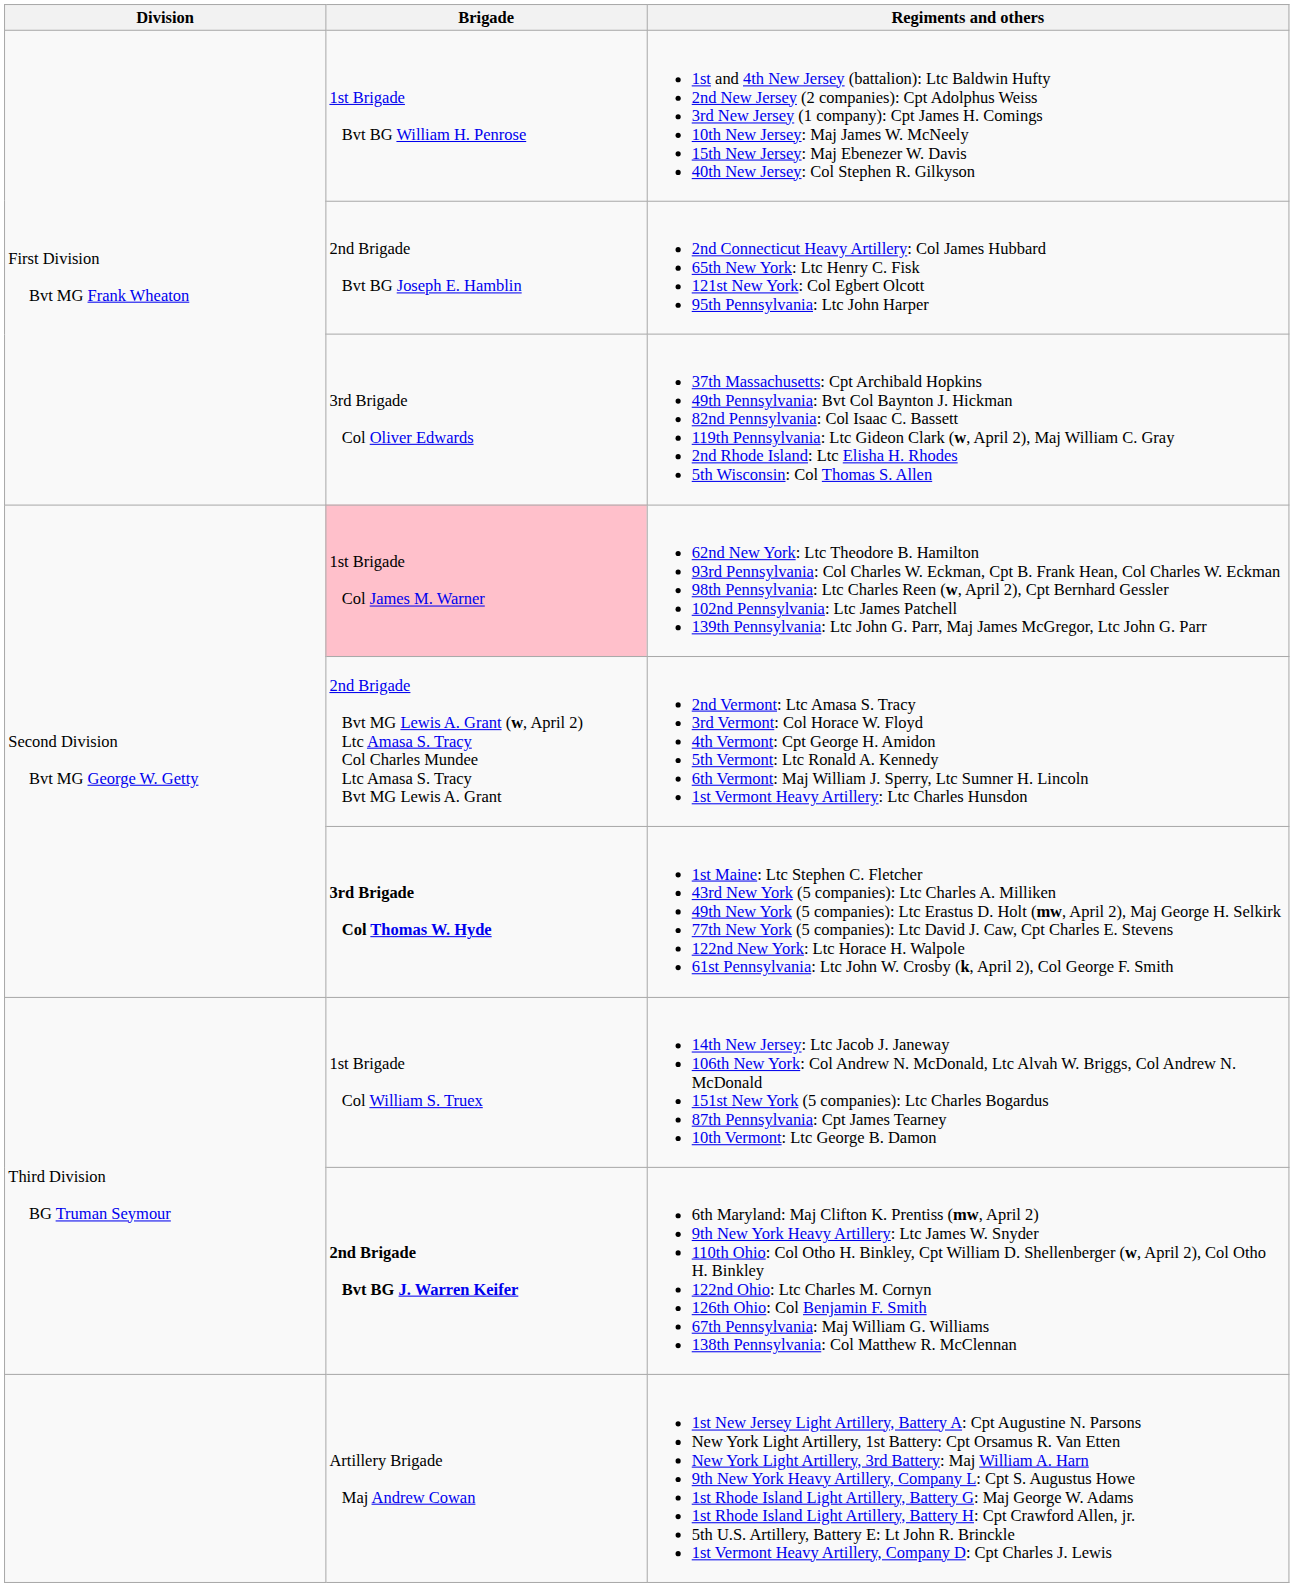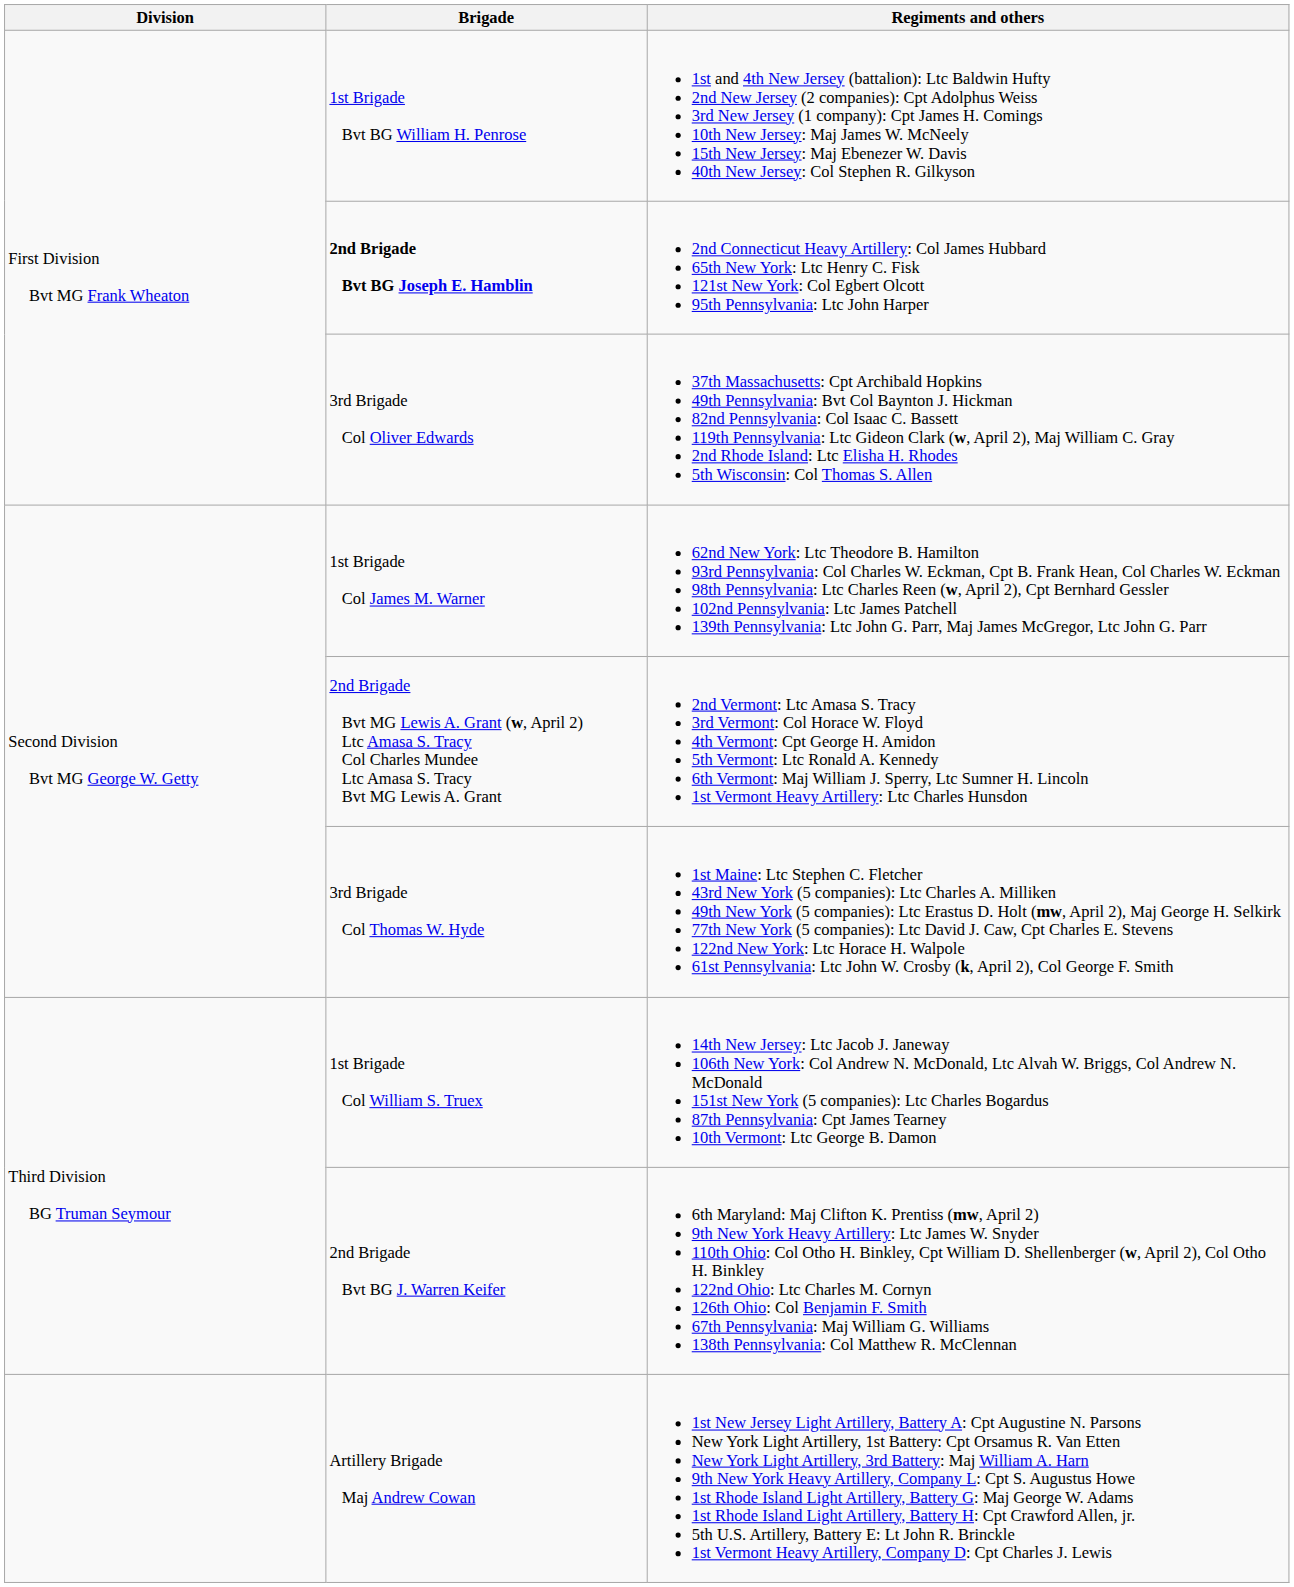(426, 267) normal -> (431, 267) bold
(407, 580) pink background -> (407, 580) no background
(411, 911) bold -> (407, 911) normal
(424, 1271) bold -> (417, 1271) normal
